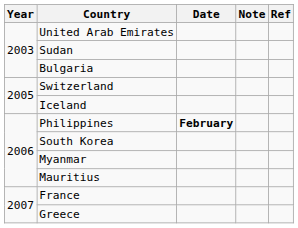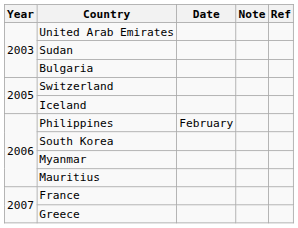(206, 123) bold -> (206, 123) normal
